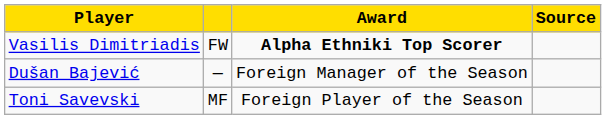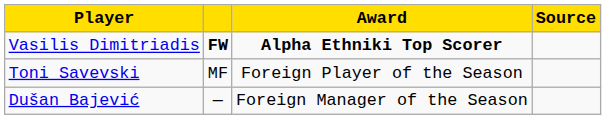(218, 46) normal -> (218, 46) bold
rows swapped: (74, 100) <-> (74, 73)
